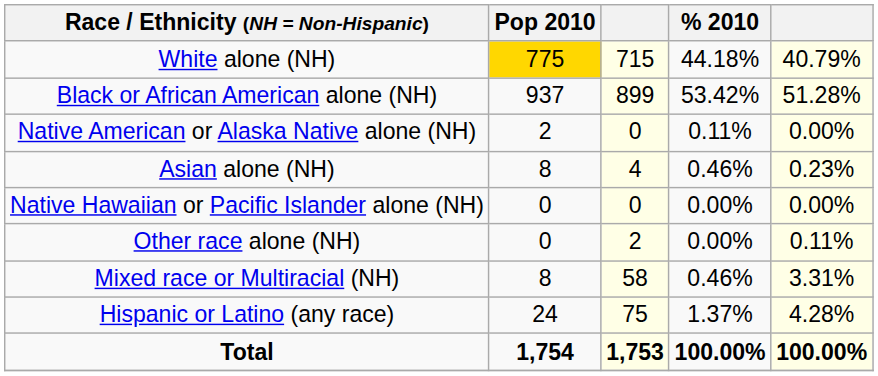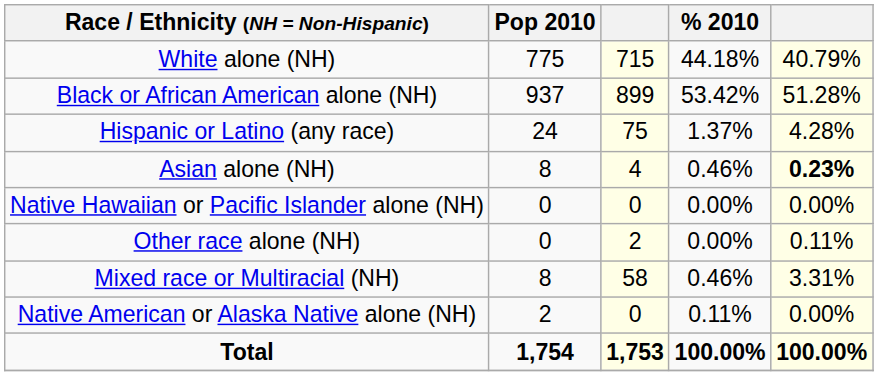(545, 59) gold background -> (545, 59) no background
rows swapped: (247, 132) <-> (247, 315)
(822, 168) normal -> (822, 168) bold
